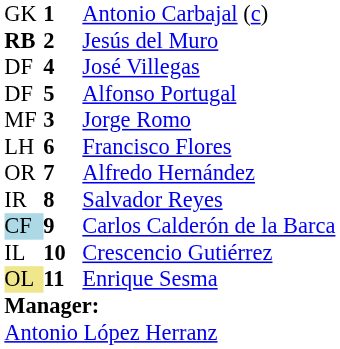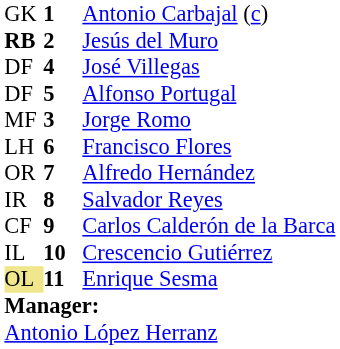(18, 226) lightblue background -> (18, 226) no background
